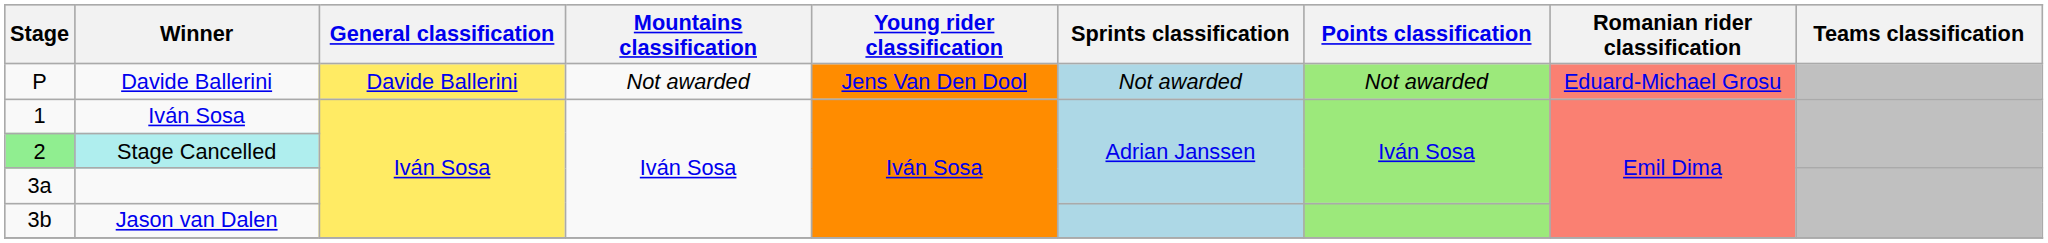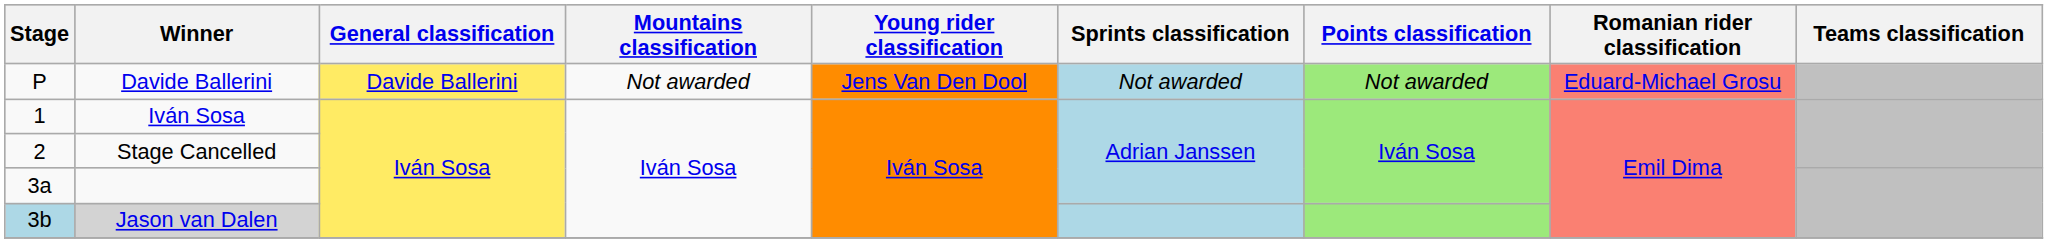(40, 151) lightgreen background -> (40, 151) no background
(197, 151) paleturquoise background -> (197, 151) no background
(40, 221) no background -> (40, 221) lightblue background
(197, 221) no background -> (197, 221) lightgrey background
